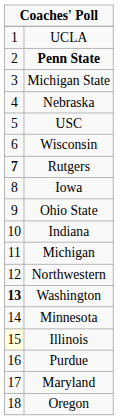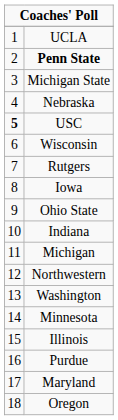(14, 123) normal -> (14, 123) bold
(14, 166) bold -> (14, 166) normal
(14, 296) bold -> (14, 296) normal
(14, 339) lightyellow background -> (14, 339) no background
